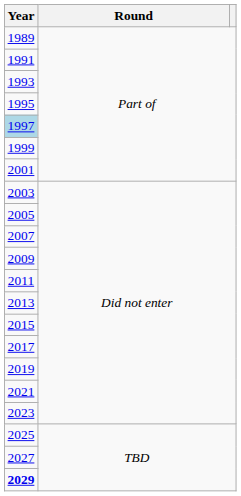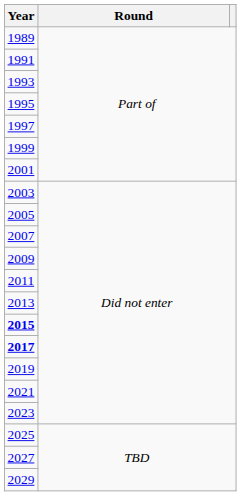(21, 126) lightblue background -> (21, 126) no background
(21, 325) normal -> (21, 325) bold
(21, 347) normal -> (21, 347) bold
(21, 479) bold -> (21, 479) normal
